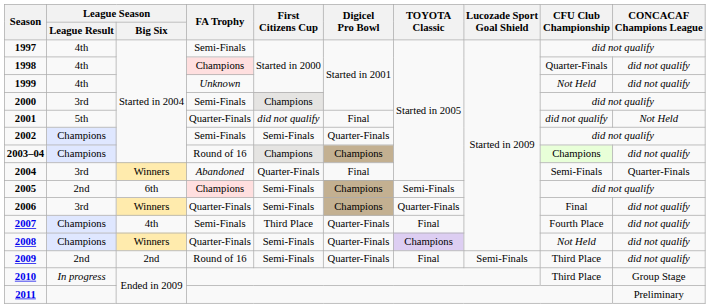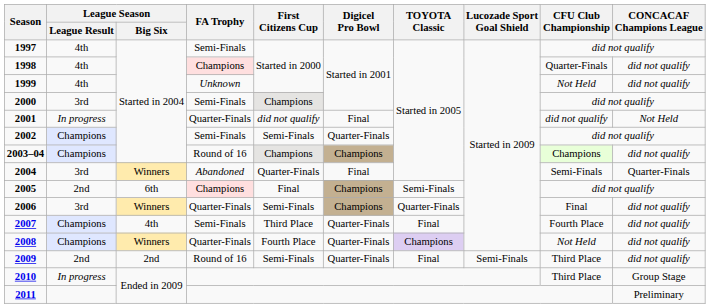(82, 119) 5th -> (82, 119) In progress
(288, 189) Semi-Finals -> (288, 189) Final
(288, 242) Semi-Finals -> (288, 242) Fourth Place
